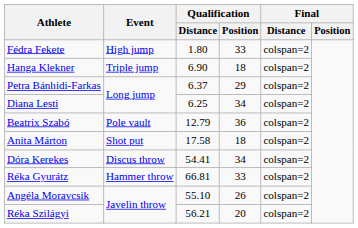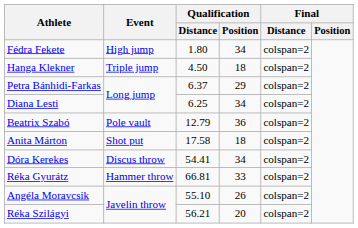(240, 49) 33 -> (240, 49) 34
(198, 67) 6.90 -> (198, 67) 4.50
